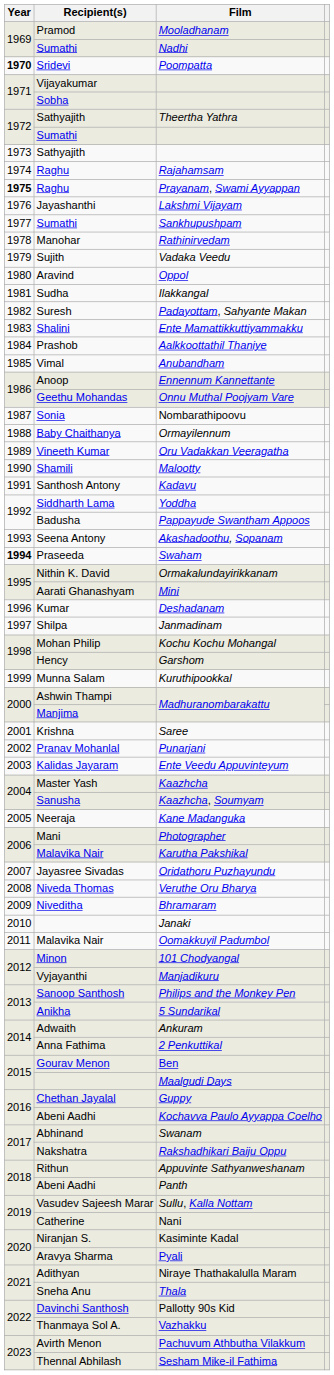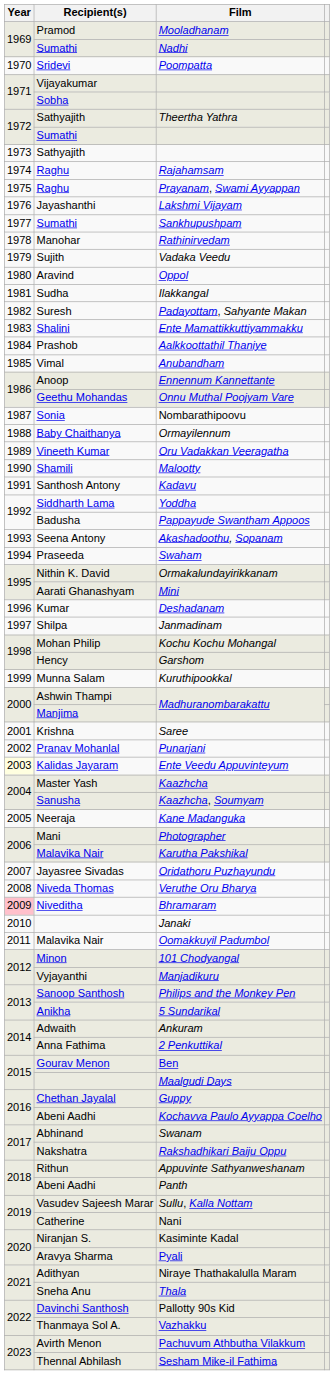(19, 65) bold -> (19, 65) normal
(19, 188) bold -> (19, 188) normal
(19, 556) bold -> (19, 556) normal
(19, 766) no background -> (19, 766) lightyellow background
(19, 906) no background -> (19, 906) pink background
